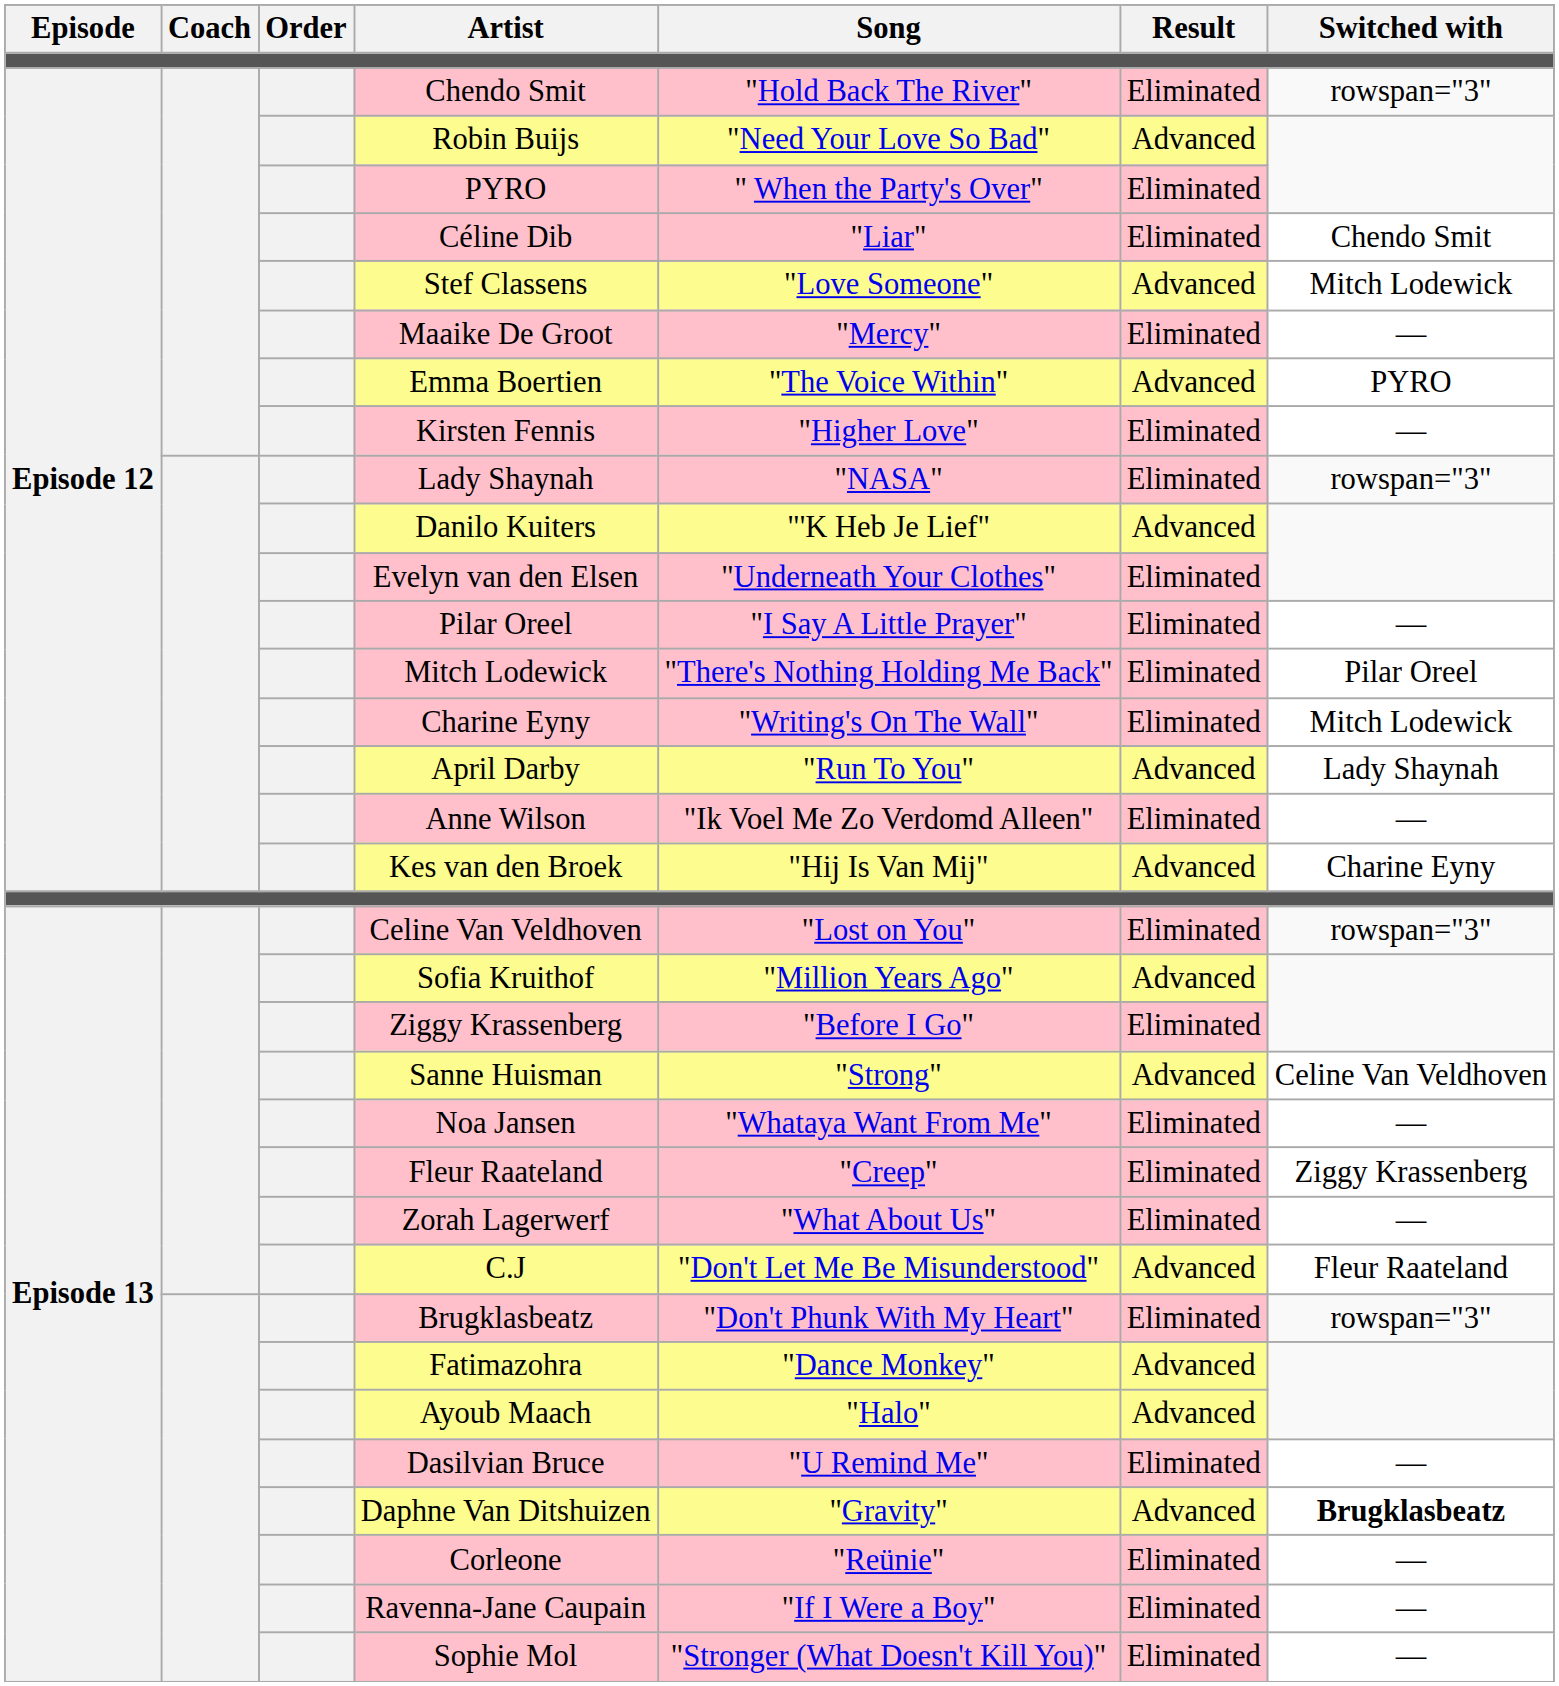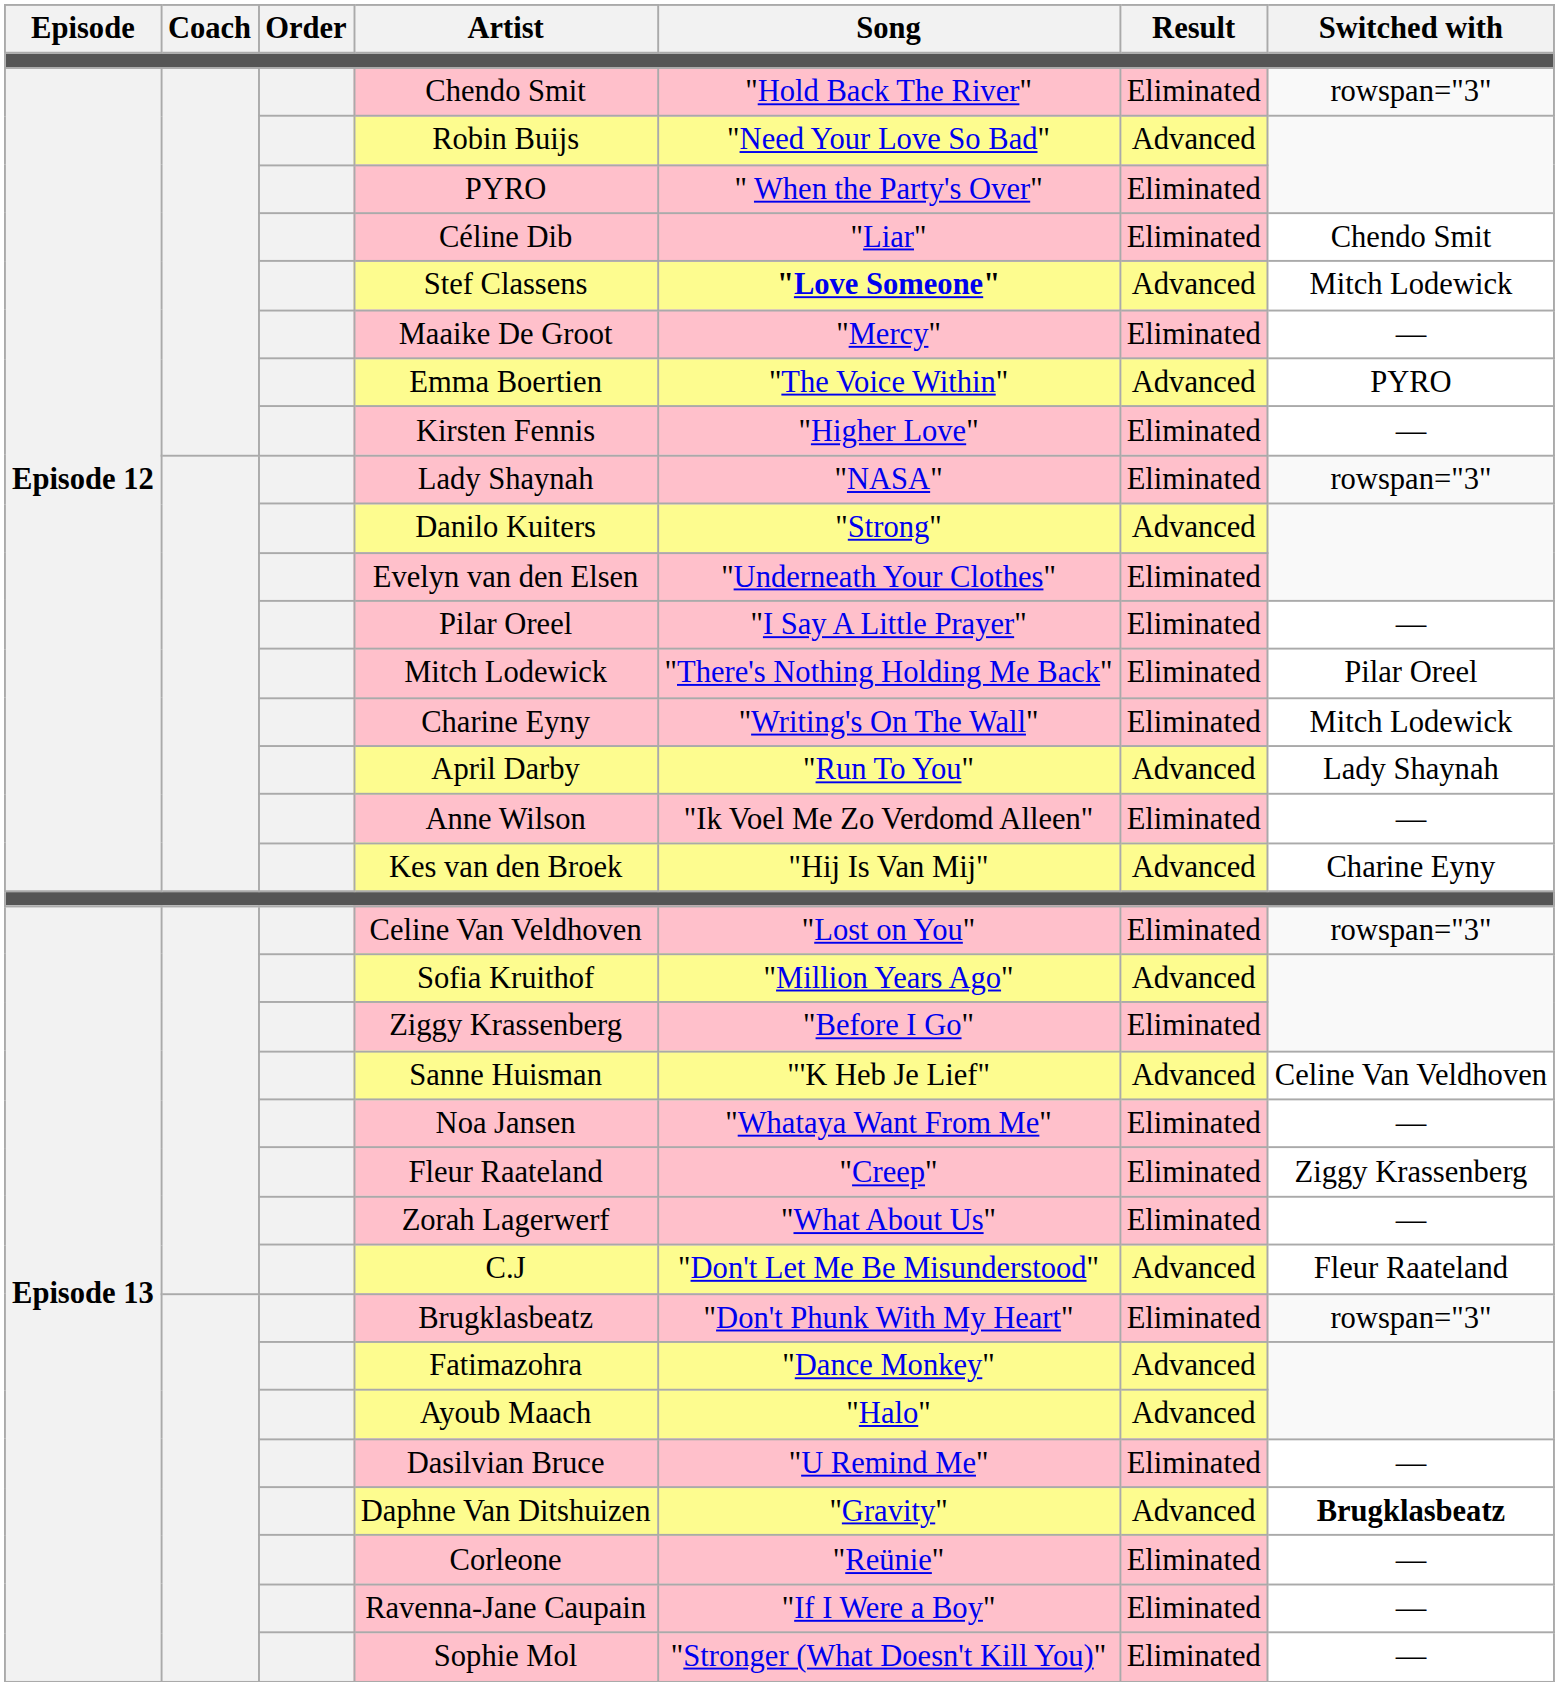(889, 285) normal -> (889, 285) bold
(889, 527) "'K Heb Je Lief" -> (889, 527) "Strong"
(889, 1074) "Strong" -> (889, 1074) "'K Heb Je Lief"
